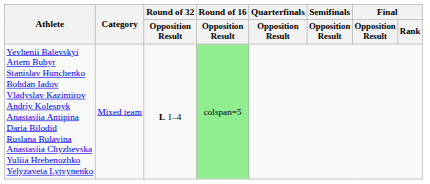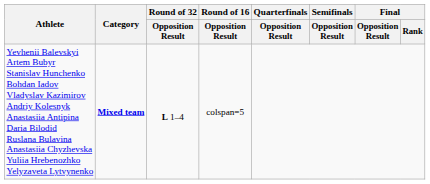(120, 112) normal -> (121, 112) bold
(223, 112) lightgreen background -> (225, 112) no background
